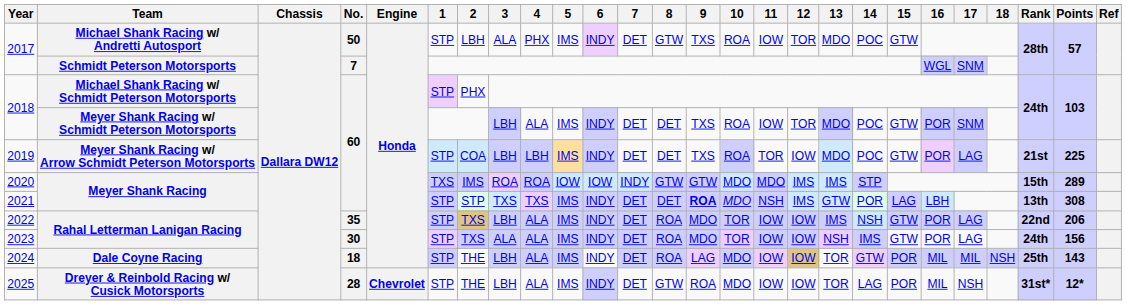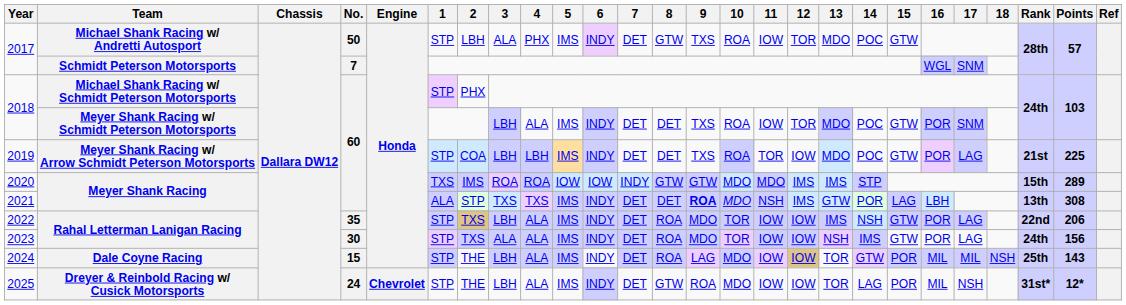(442, 201) STP -> (442, 201) ALA
(354, 258) 18 -> (354, 258) 15
(354, 284) 28 -> (354, 284) 24
